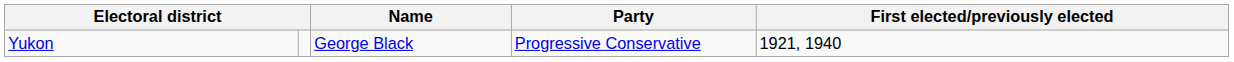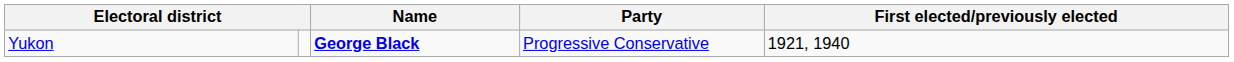(364, 43) normal -> (367, 43) bold
